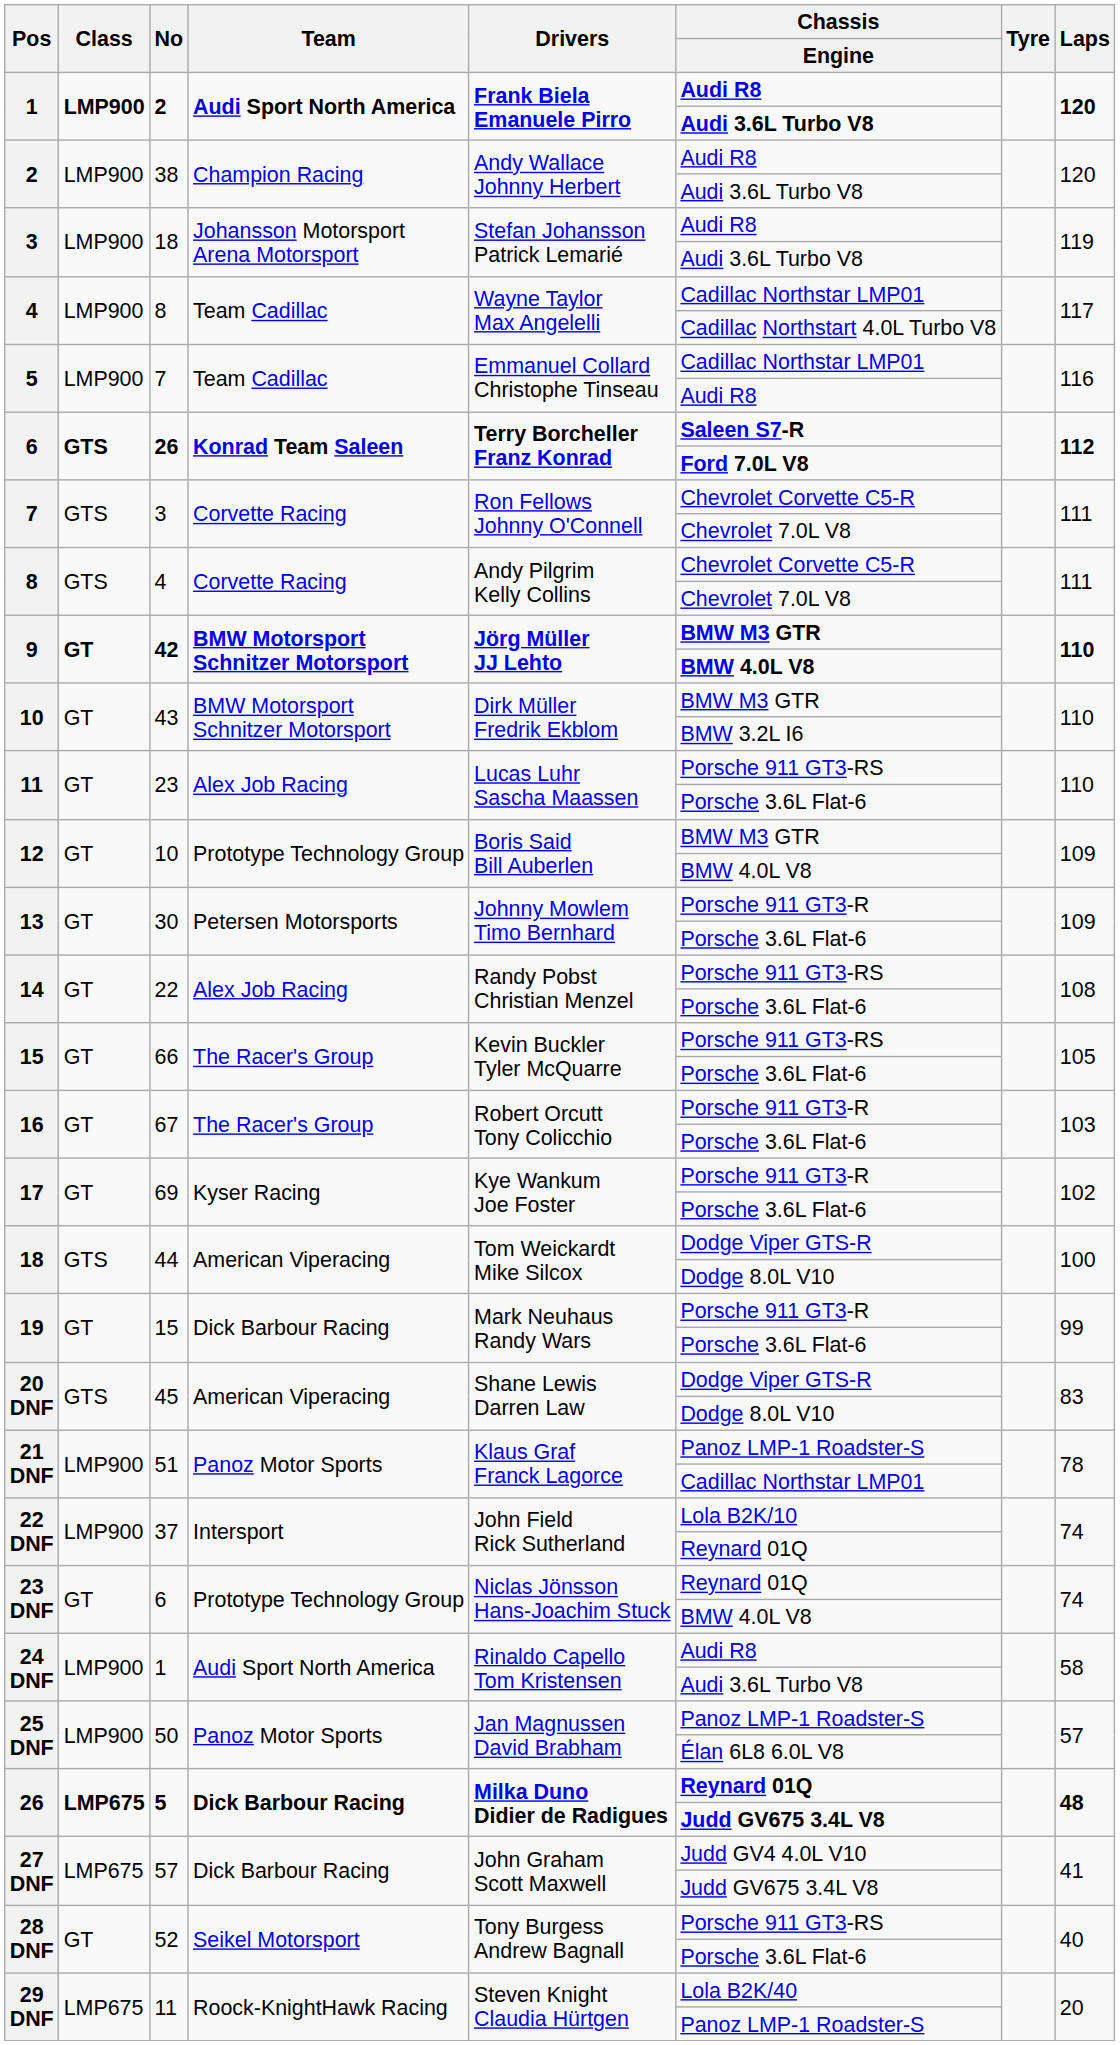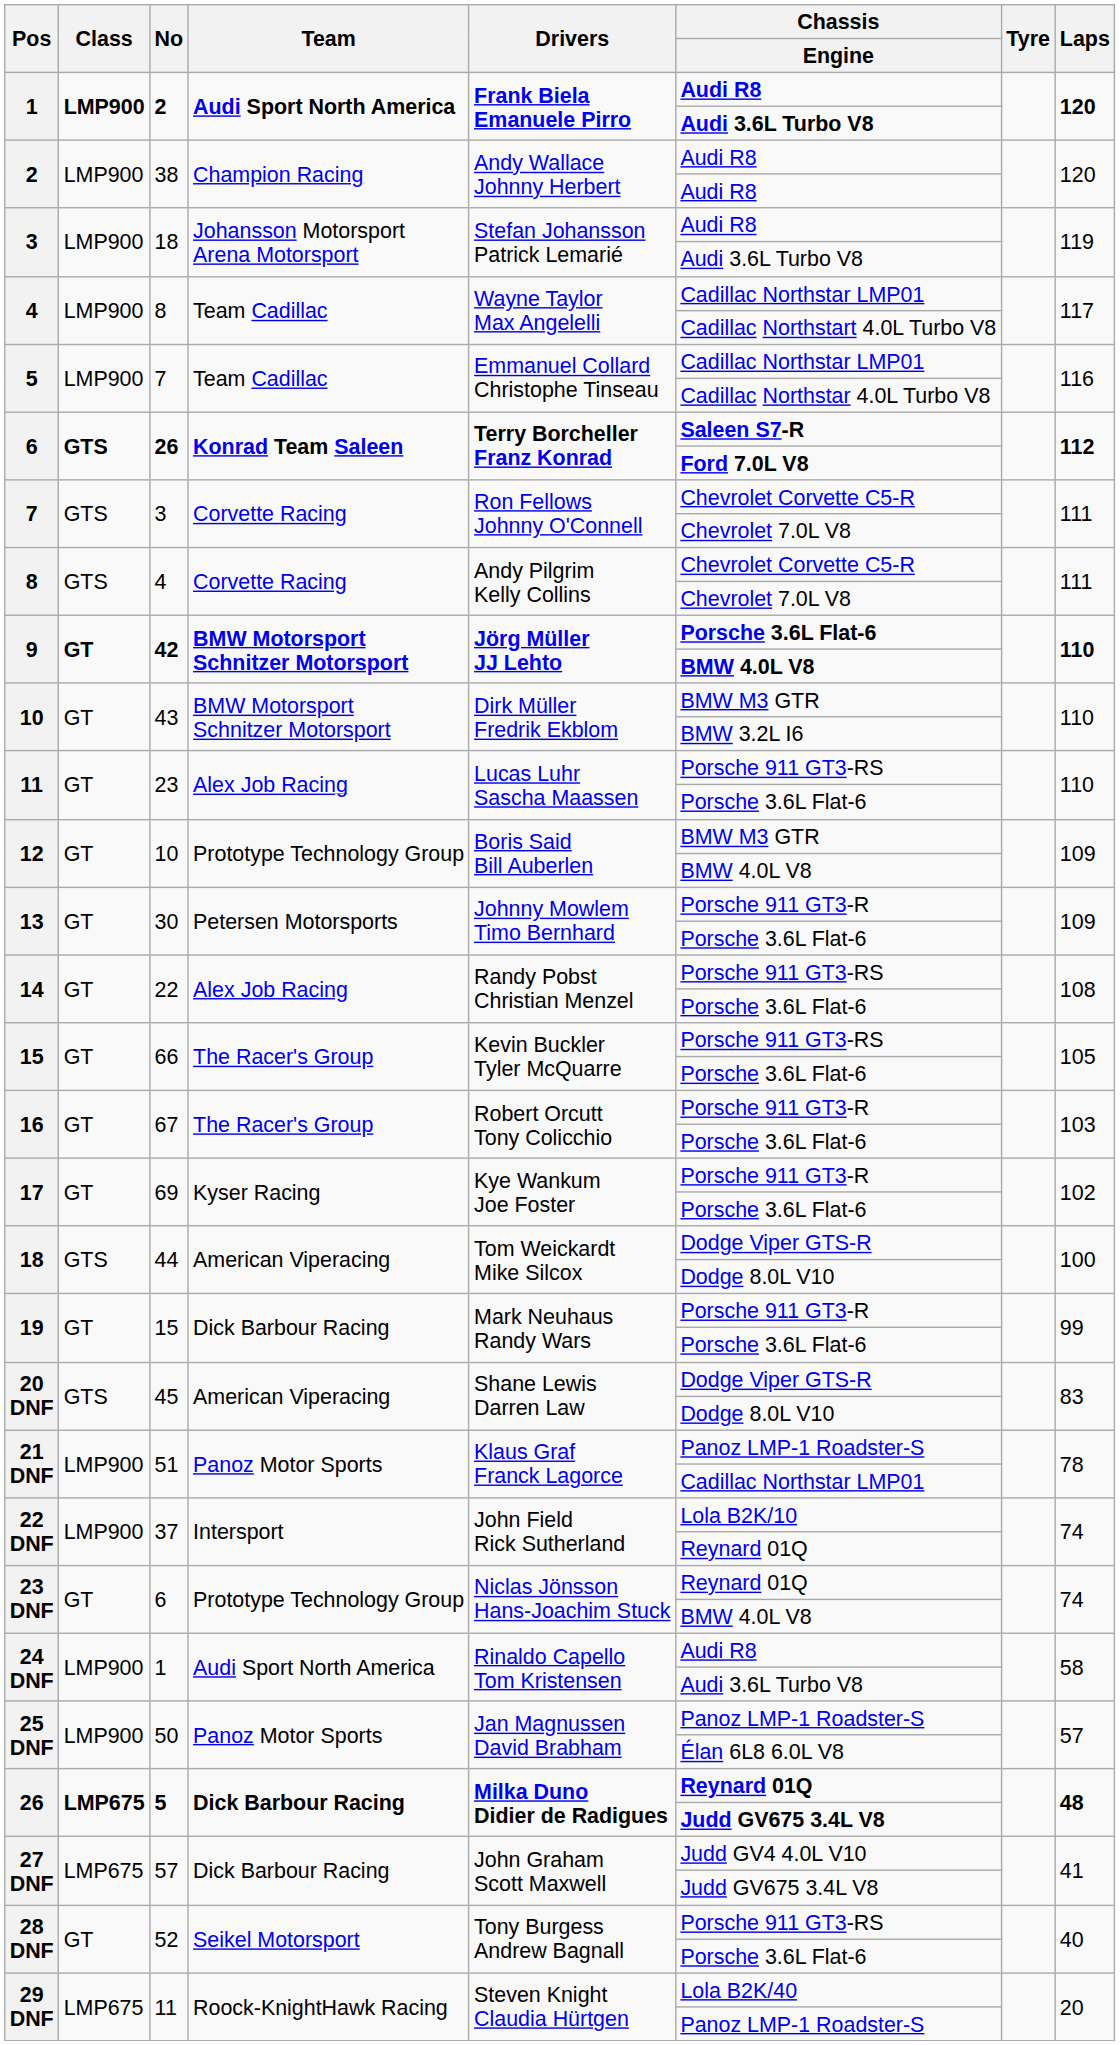(772, 191) Audi 3.6L Turbo V8 -> (719, 191) Audi R8
(719, 395) Audi R8 -> (835, 395) Cadillac Northstar 4.0L Turbo V8
(751, 633) BMW M3 GTR -> (778, 633) Porsche 3.6L Flat-6
